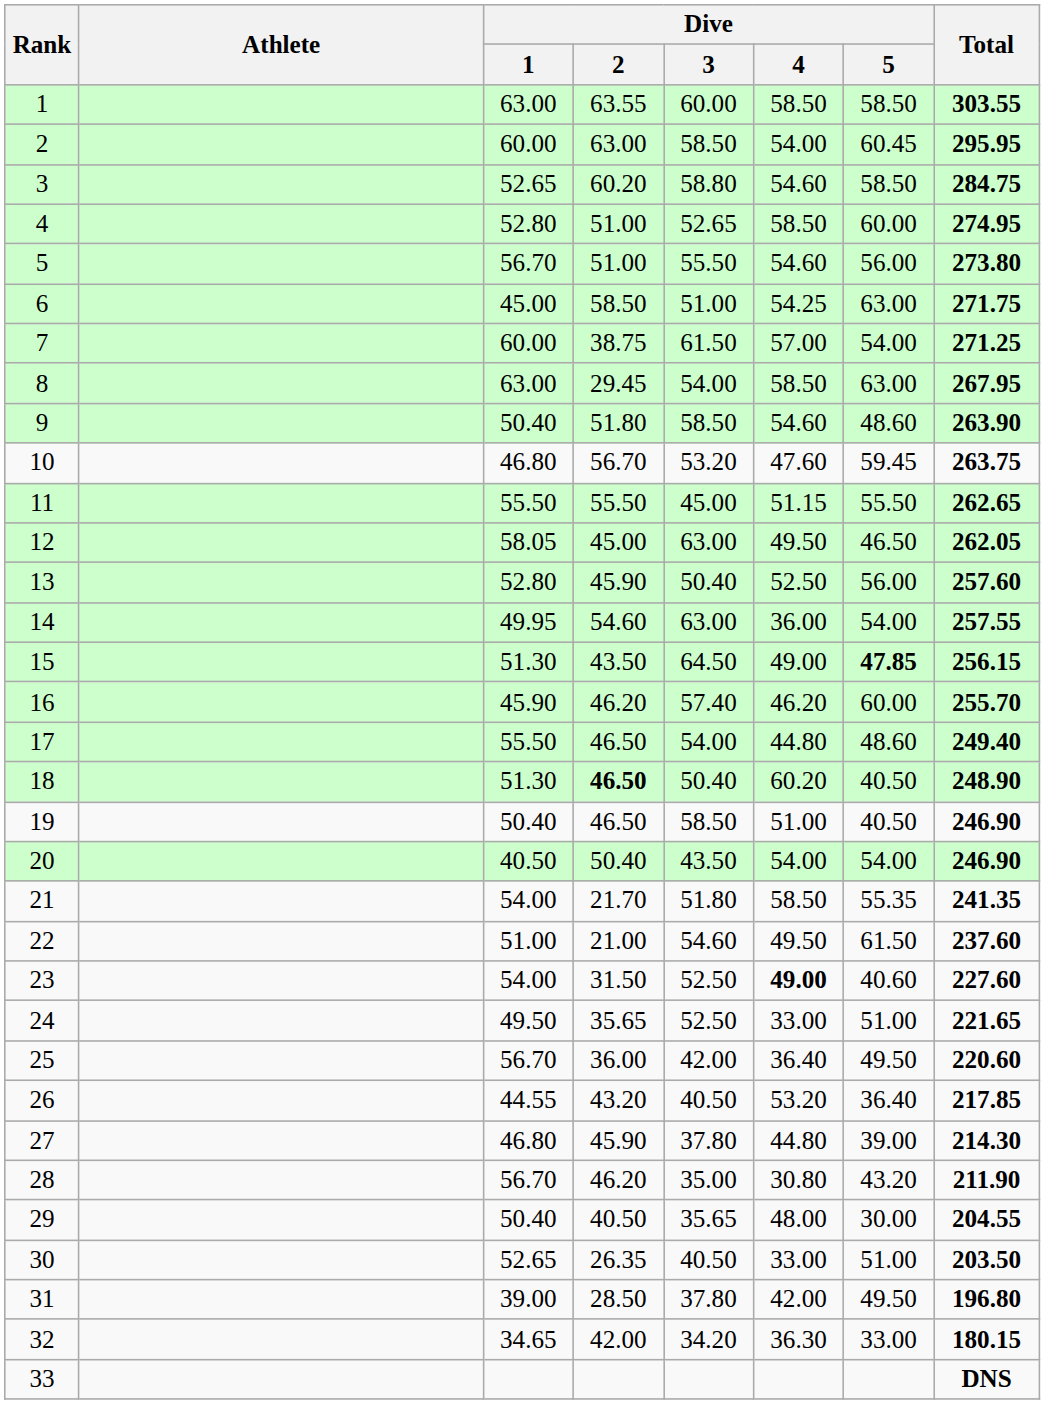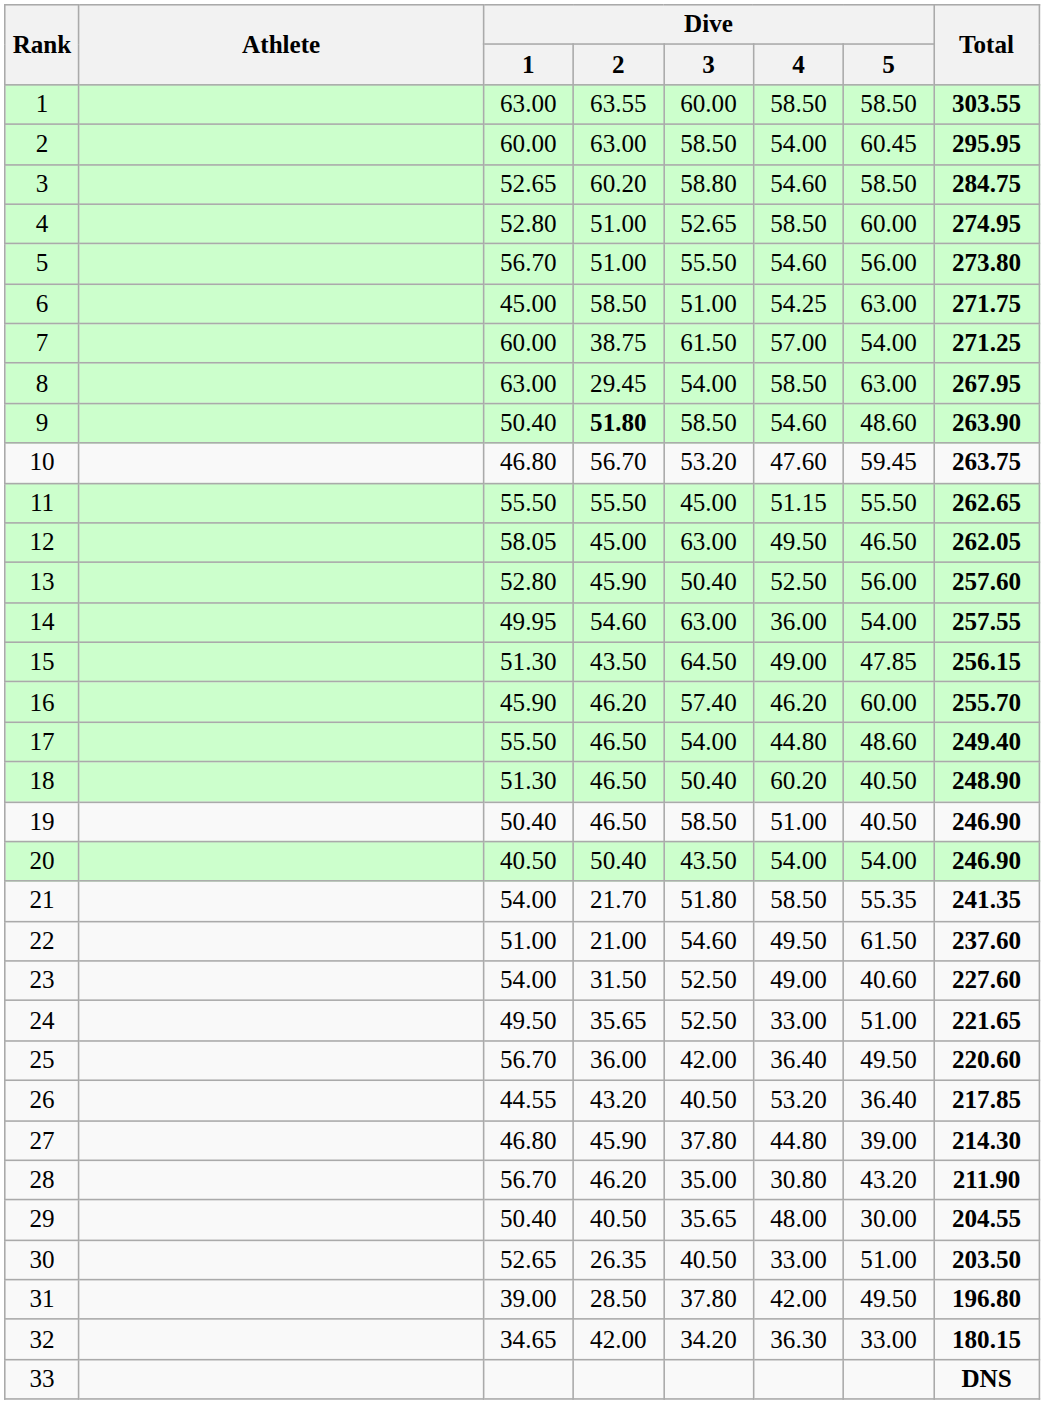(618, 422) normal -> (618, 422) bold
(889, 661) bold -> (889, 661) normal
(618, 781) bold -> (618, 781) normal
(799, 980) bold -> (799, 980) normal
